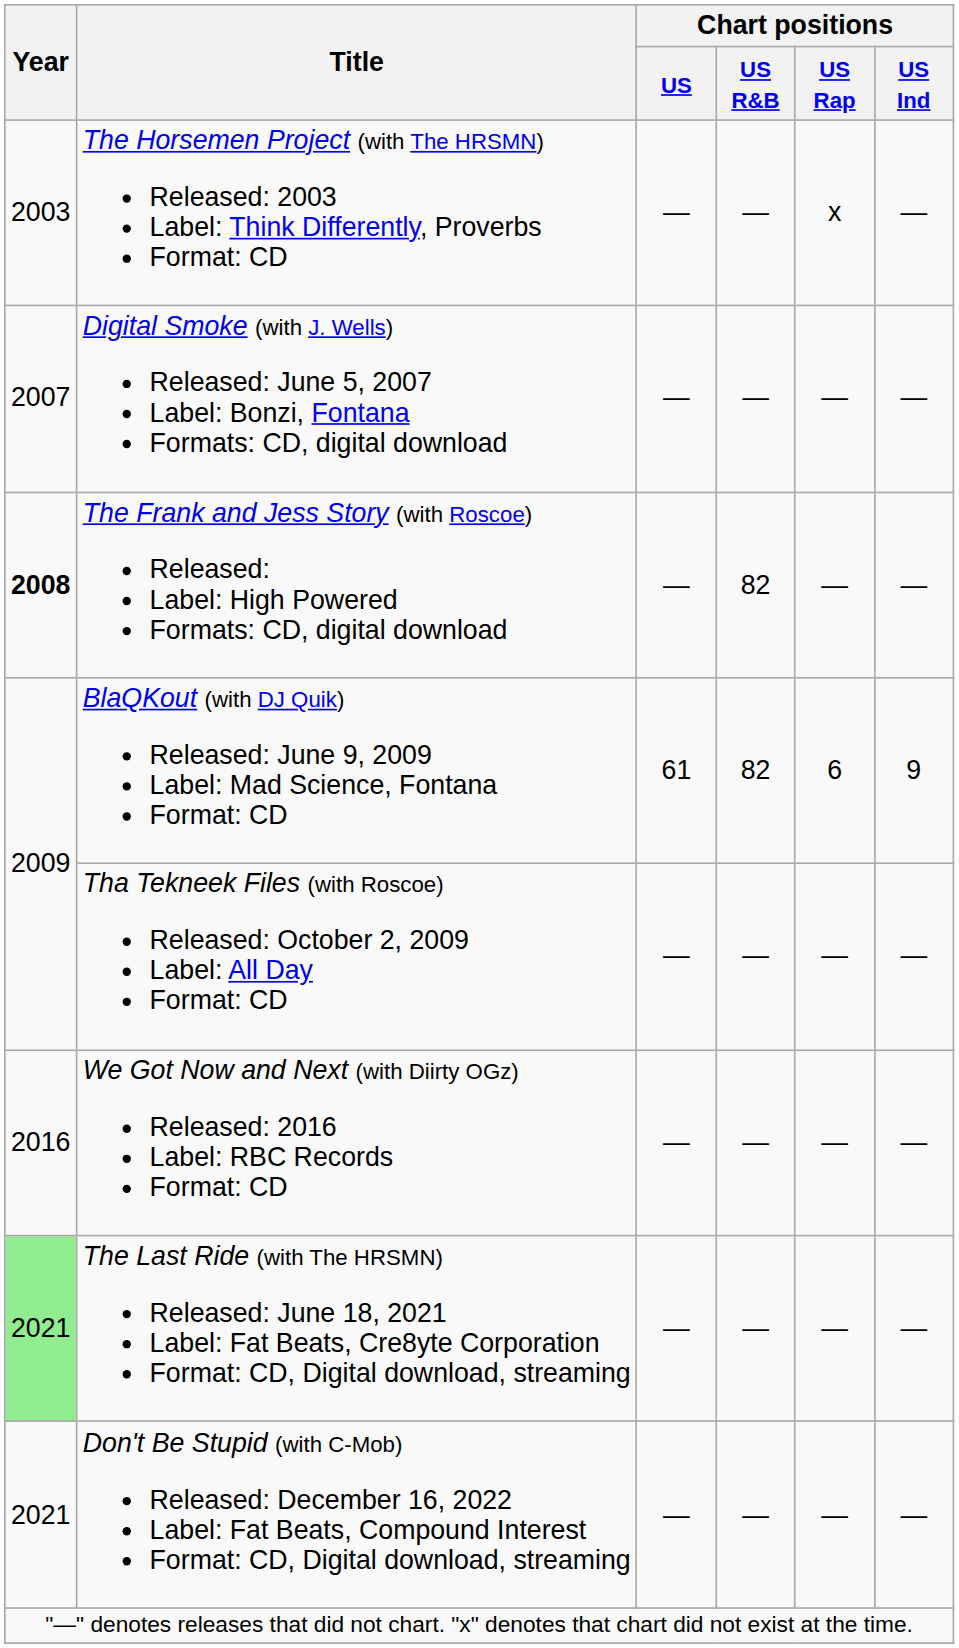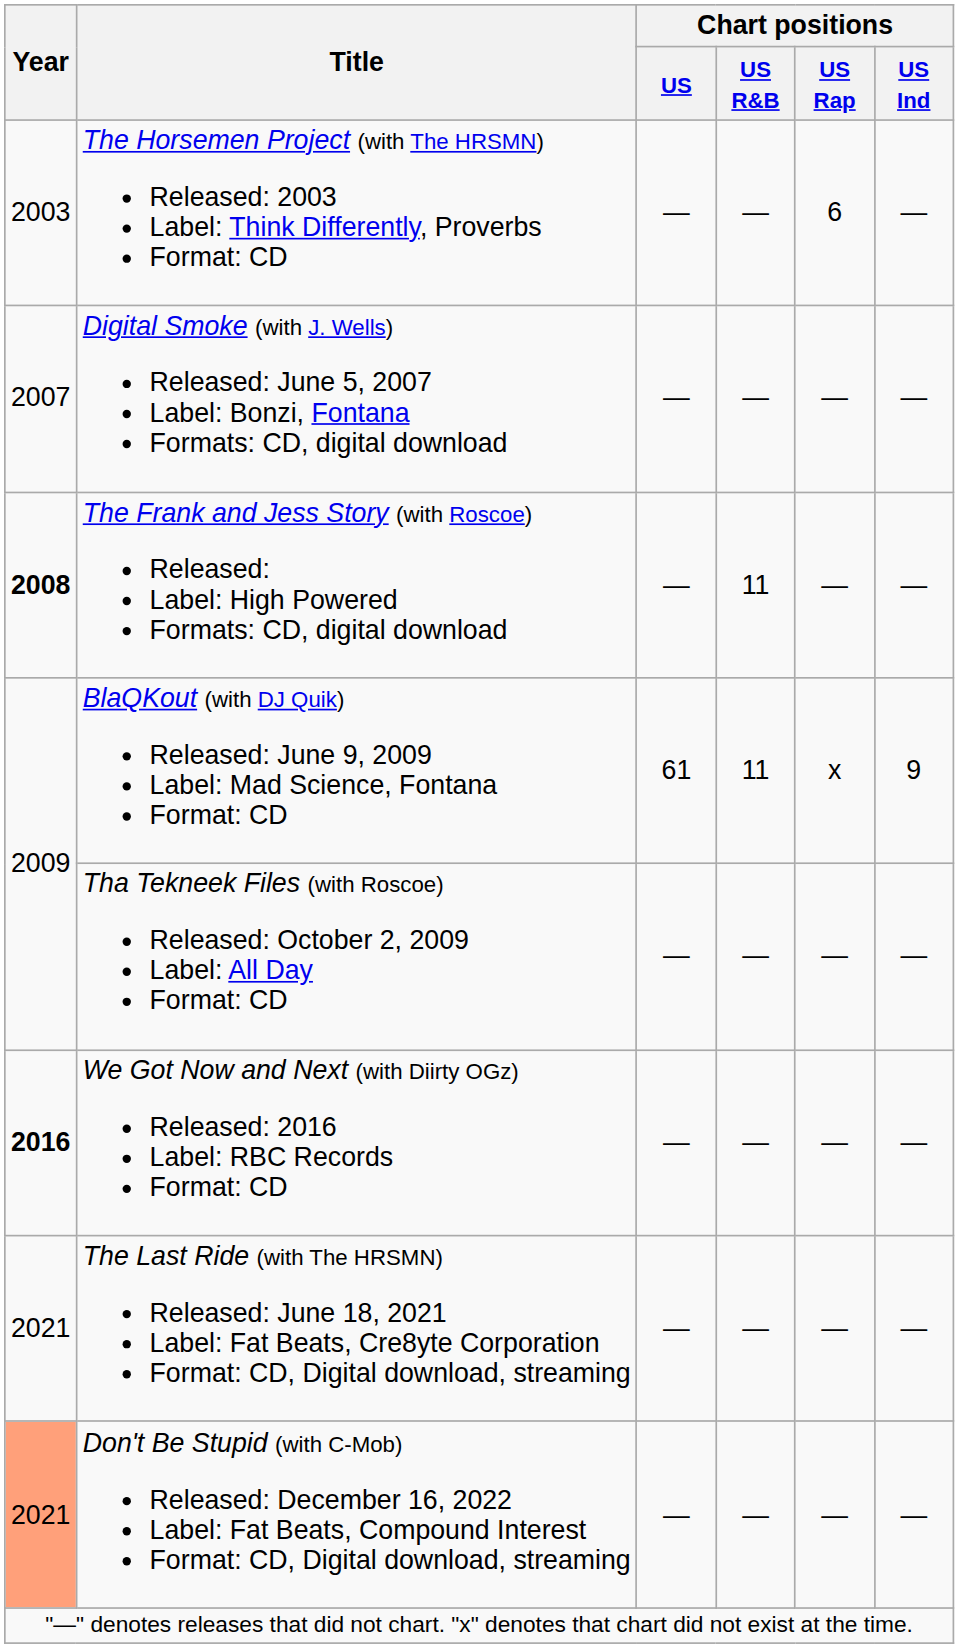(835, 212) x -> (835, 212) 6
(756, 584) 82 -> (756, 584) 11
(756, 770) 82 -> (756, 770) 11
(835, 770) 6 -> (835, 770) x
(41, 1142) normal -> (41, 1142) bold
(41, 1328) lightgreen background -> (41, 1328) no background
(41, 1514) no background -> (41, 1514) lightsalmon background
